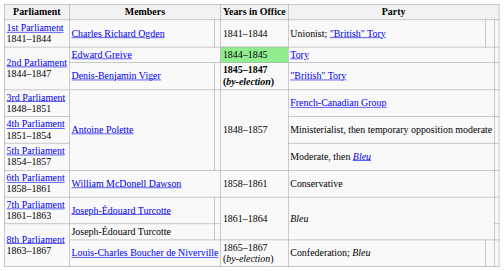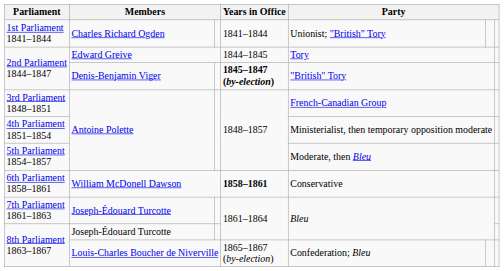(245, 54) lightgreen background -> (245, 54) no background
(245, 183) normal -> (245, 183) bold
